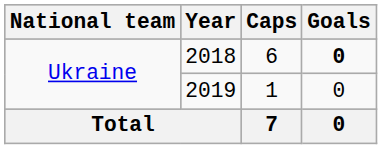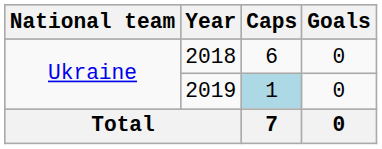(339, 57) bold -> (339, 57) normal
(272, 91) no background -> (272, 91) lightblue background
